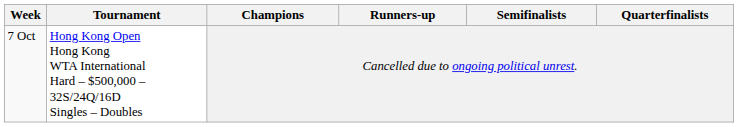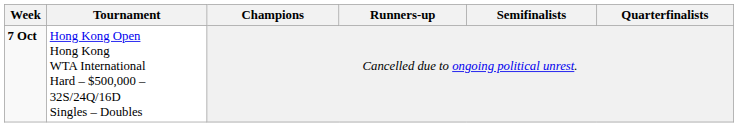(21, 36) normal -> (22, 36) bold
